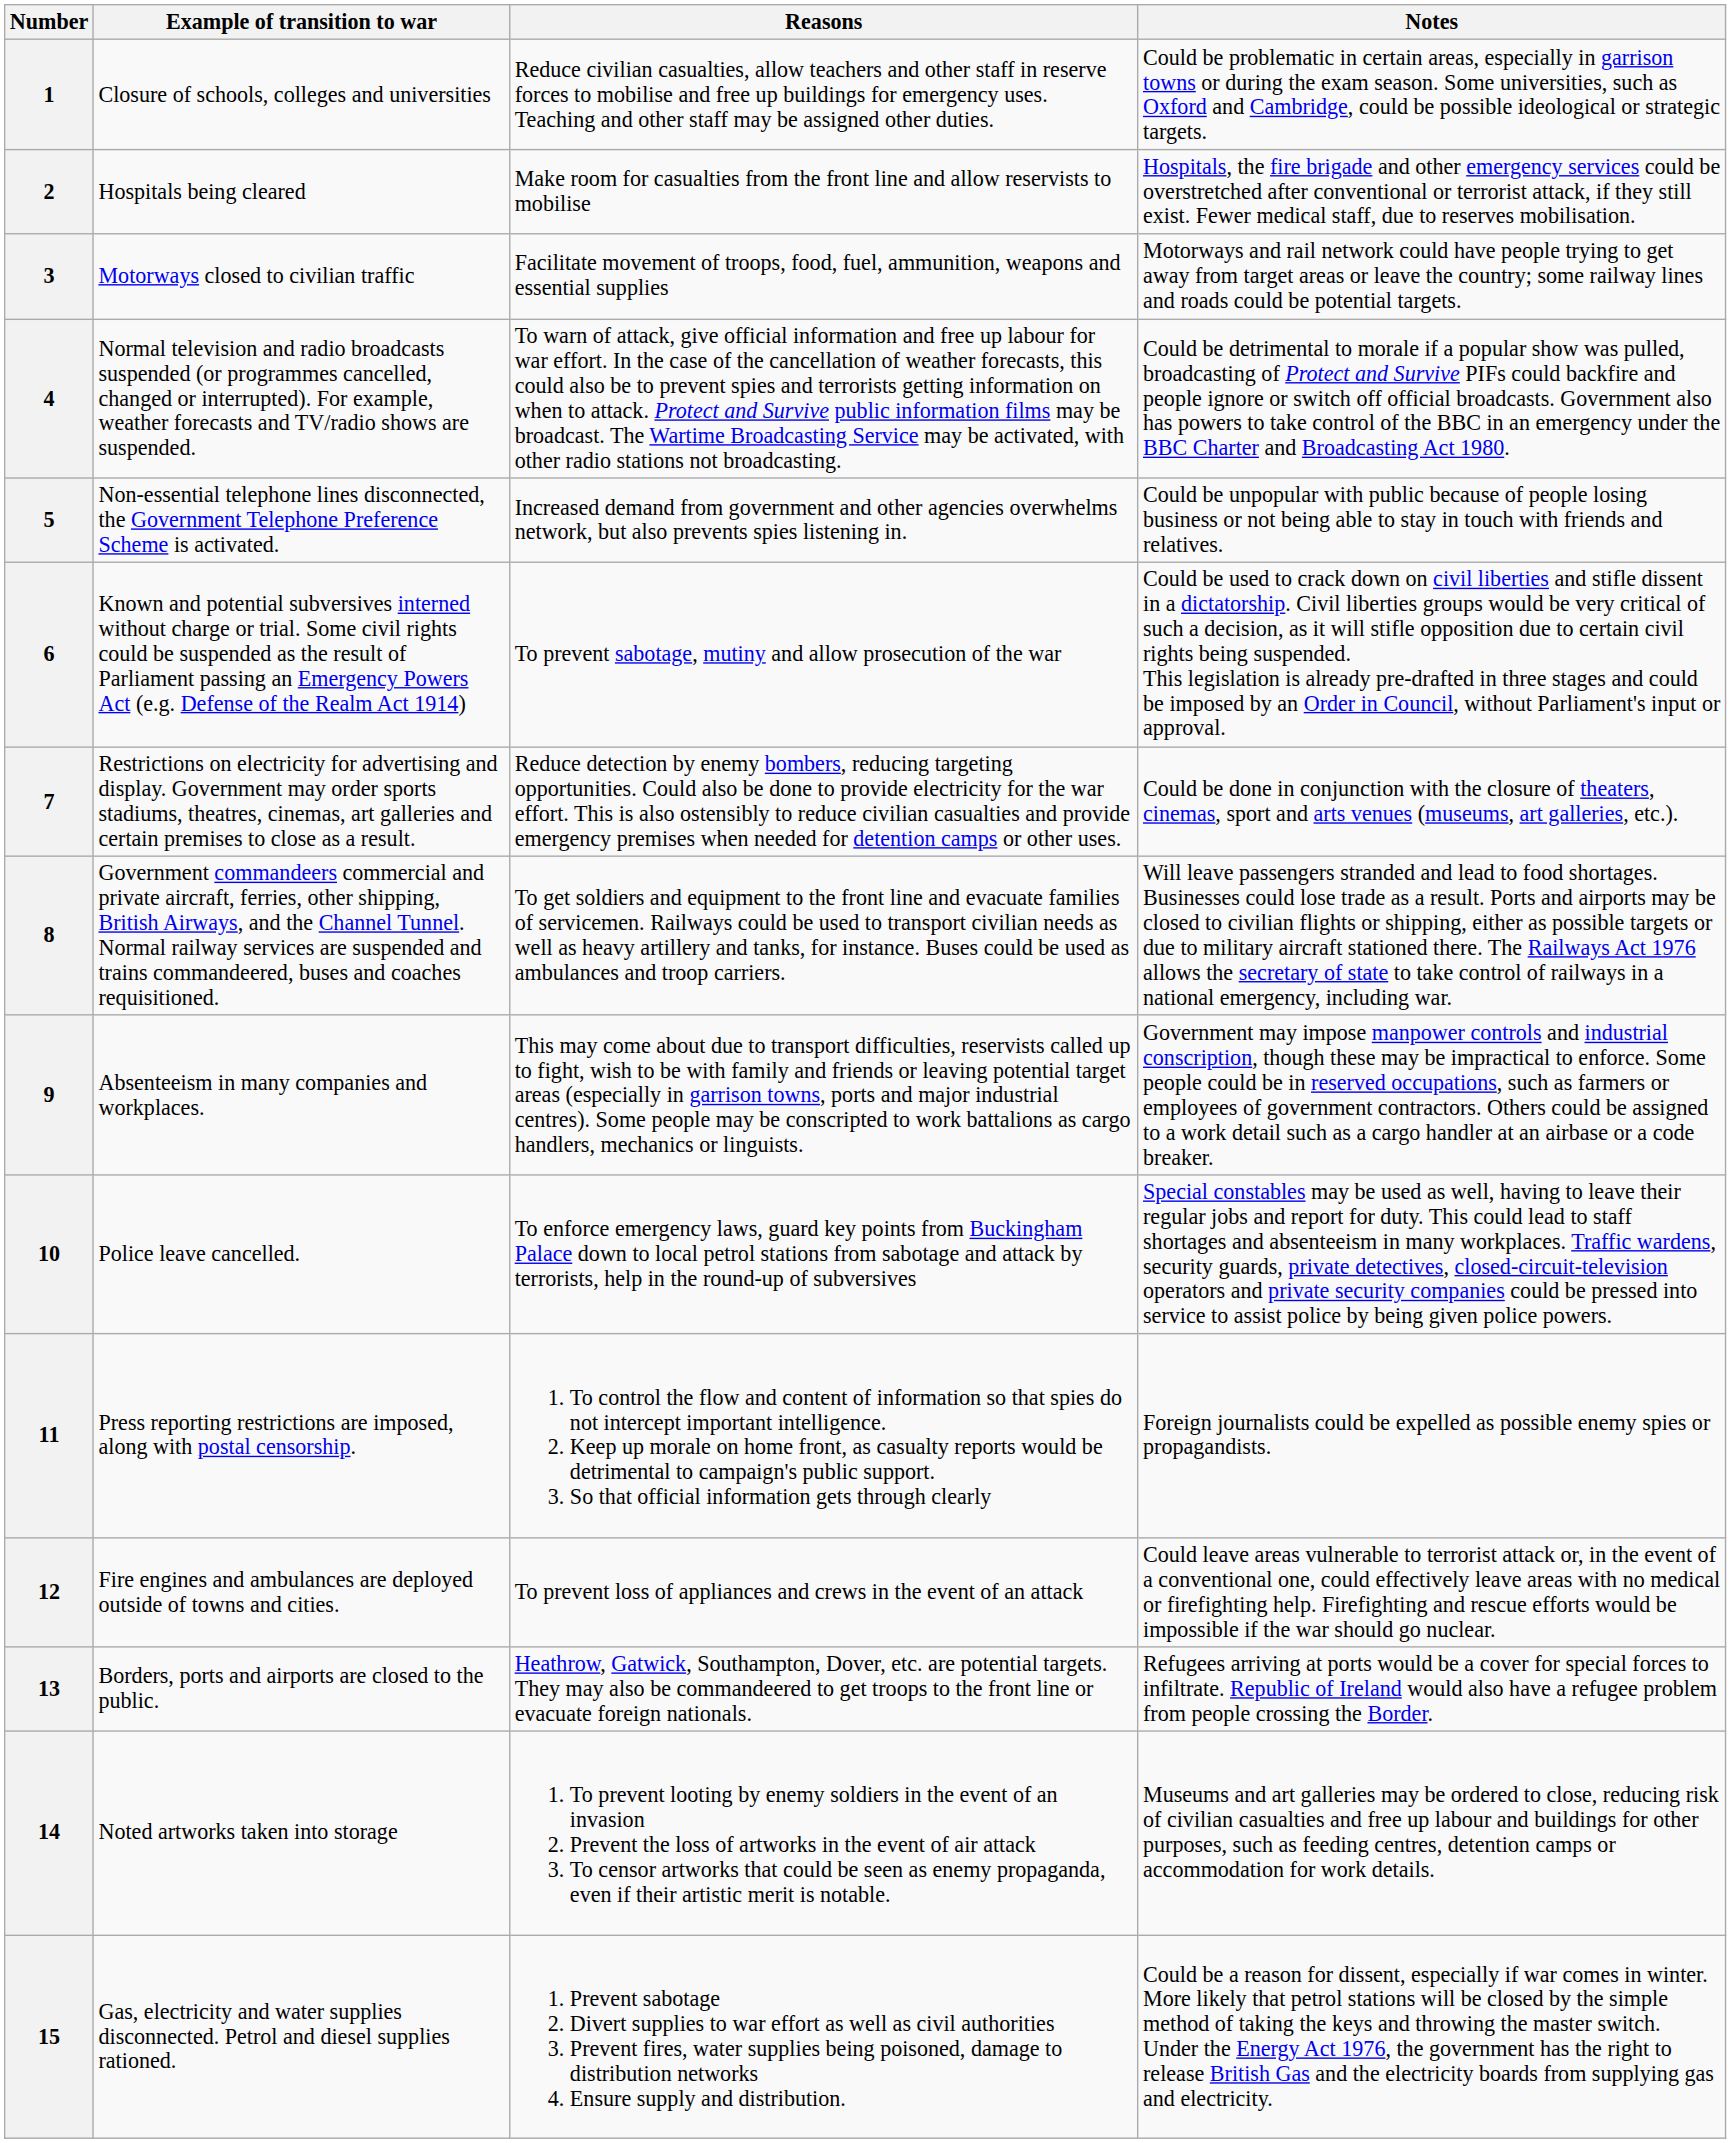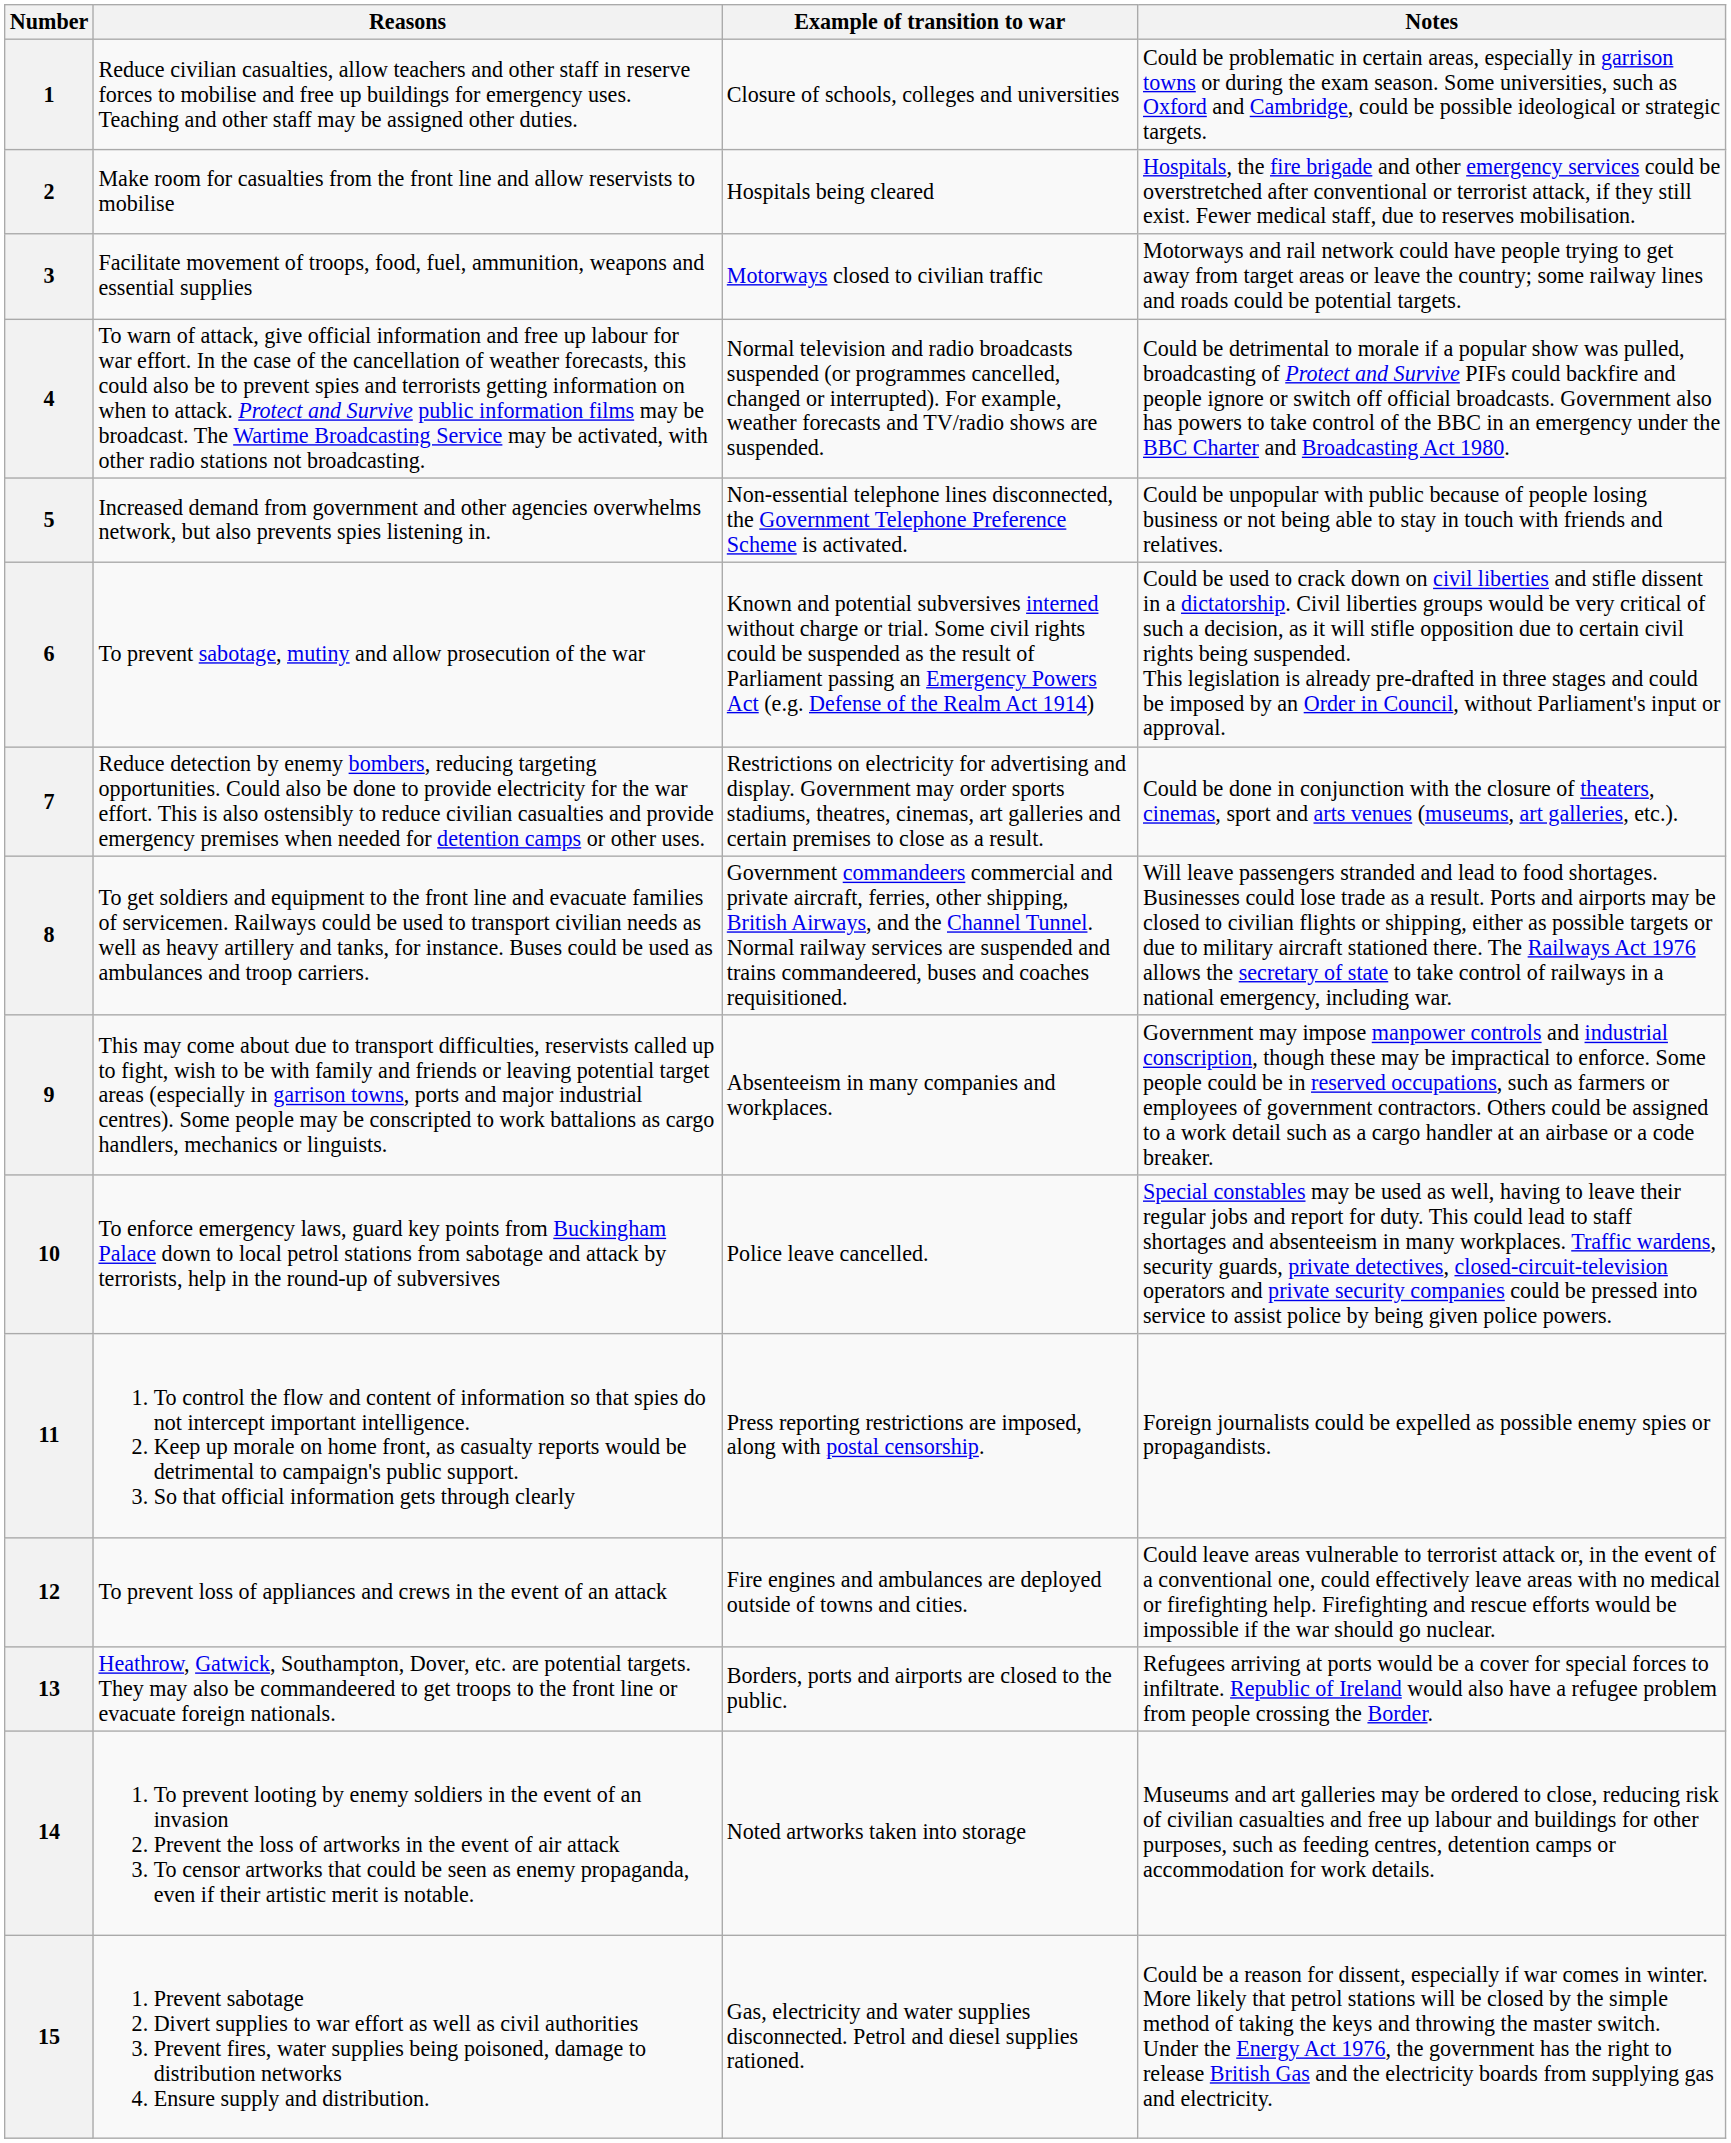columns swapped: (301, 22) <-> (824, 22)
